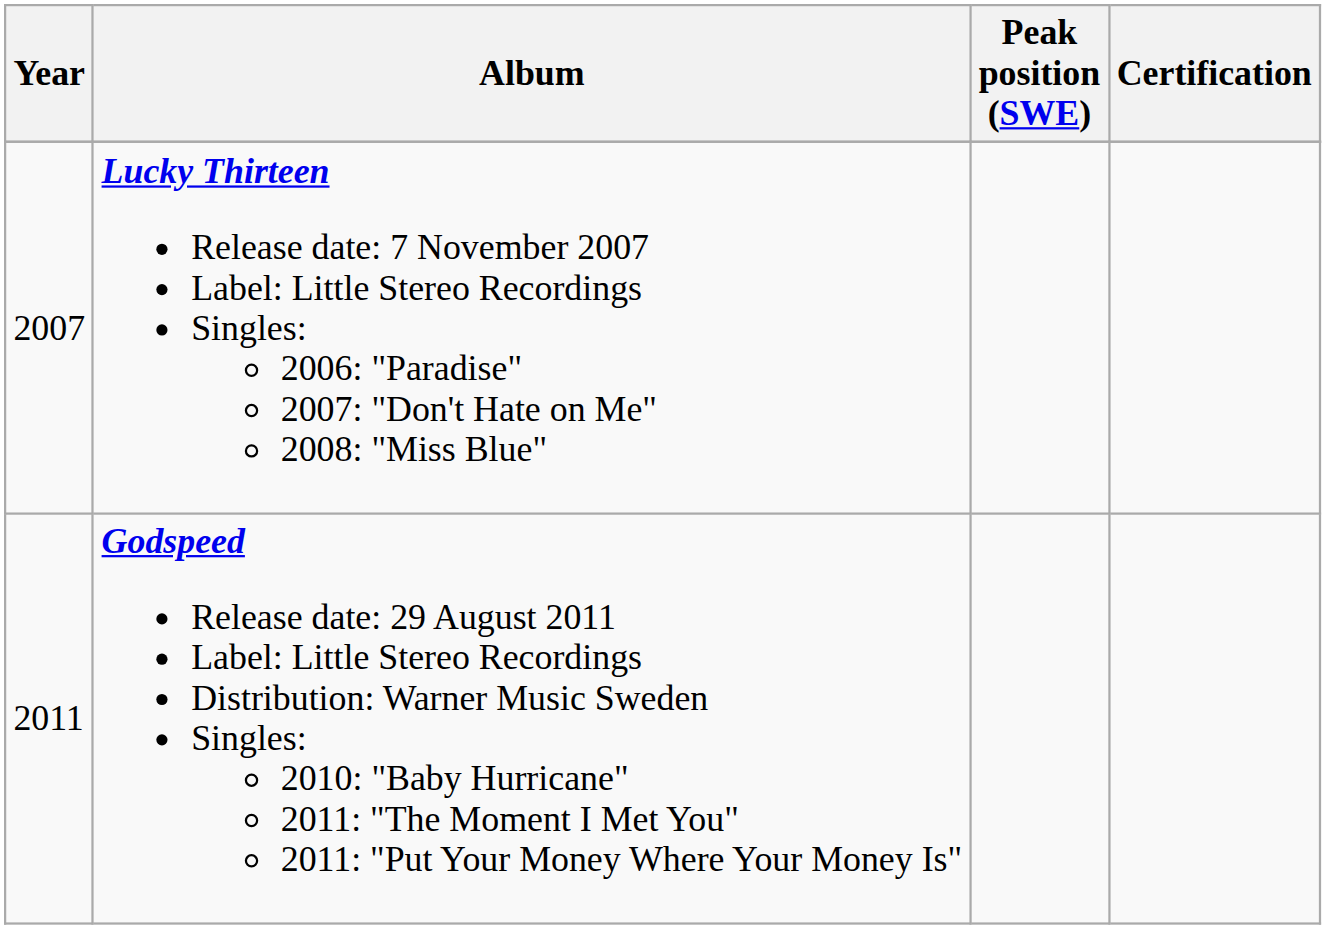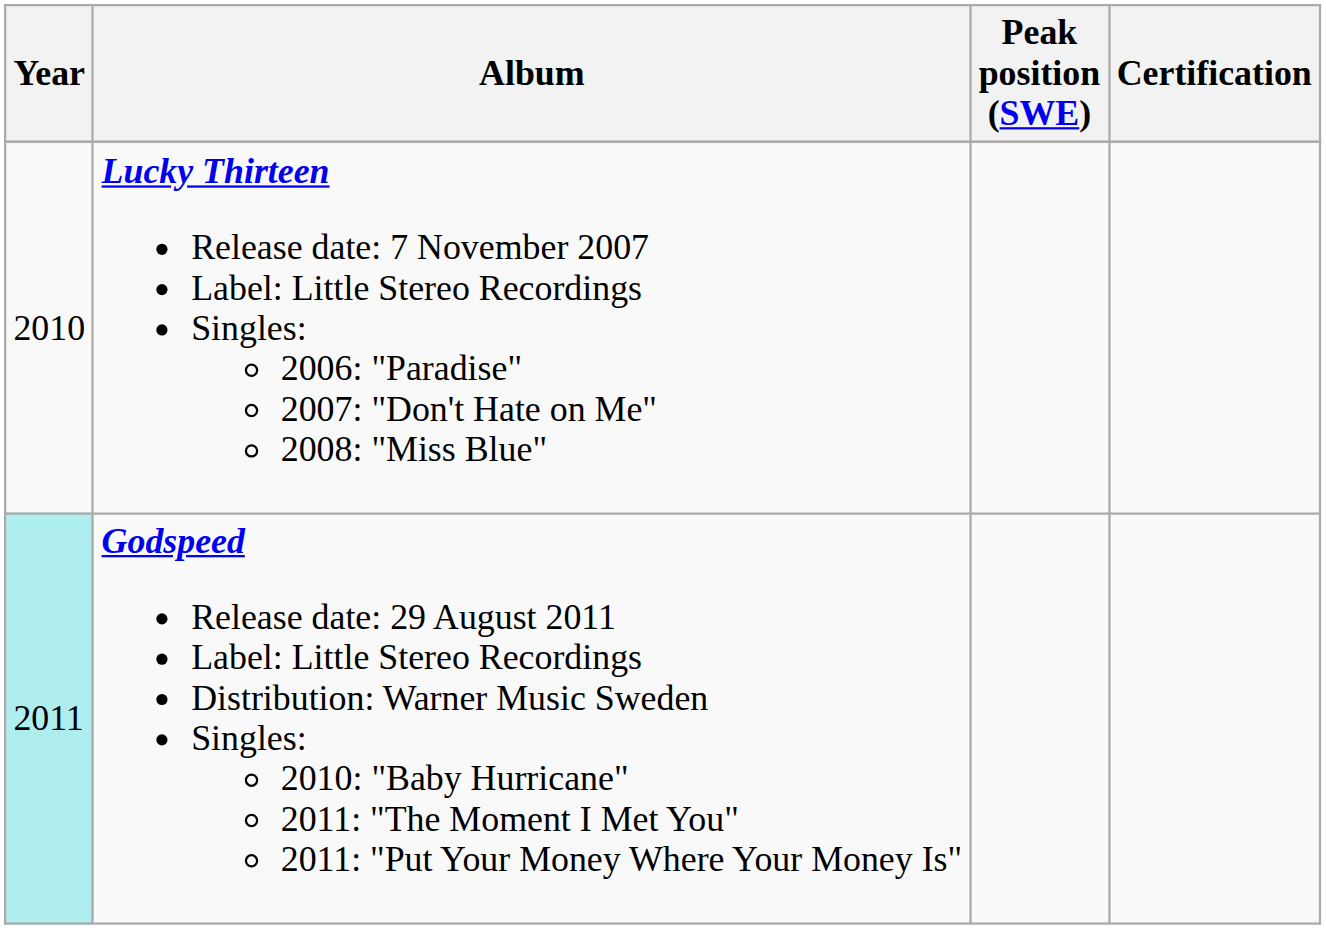(49, 327) 2007 -> (49, 327) 2010
(49, 717) no background -> (49, 717) paleturquoise background
